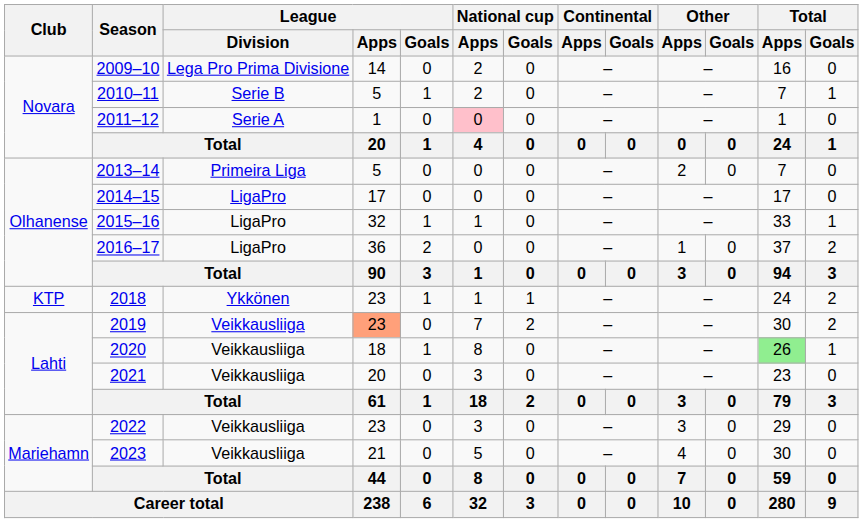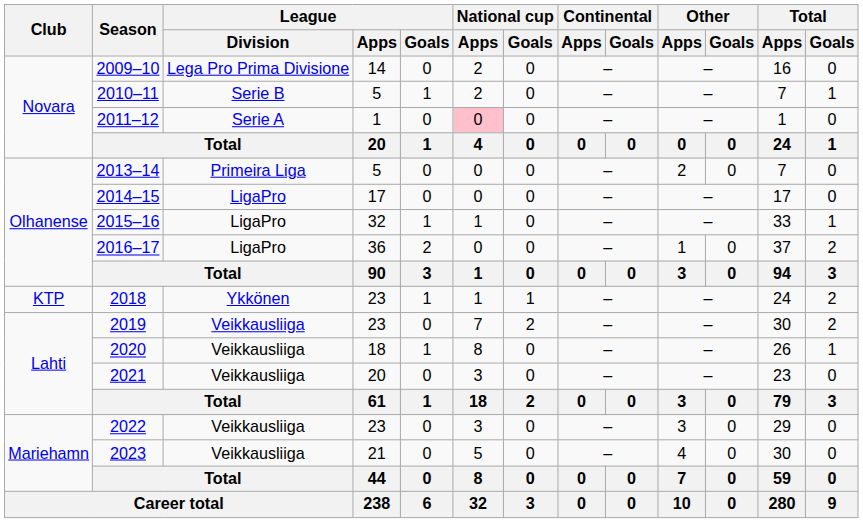(377, 324) lightsalmon background -> (377, 324) no background
(782, 350) lightgreen background -> (782, 350) no background
